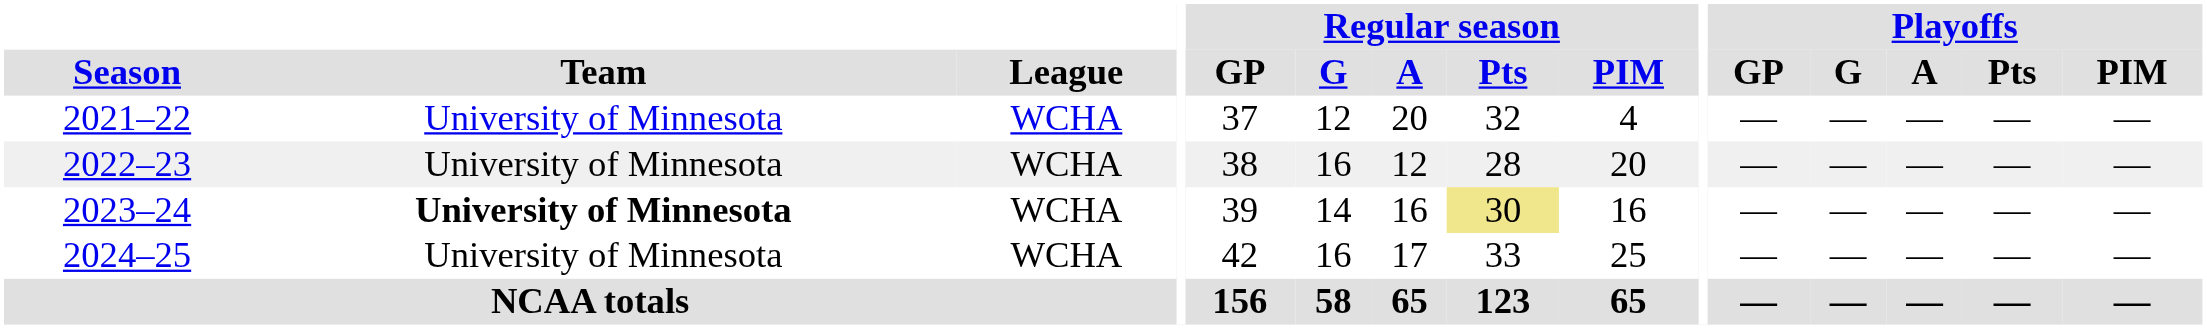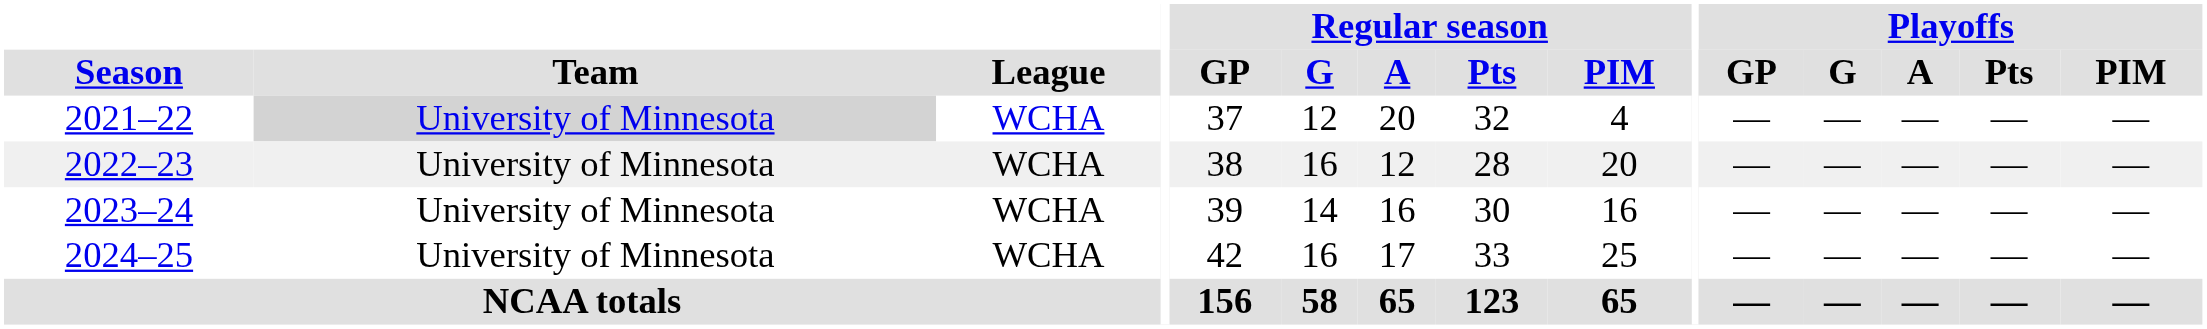(603, 117) no background -> (595, 117) lightgrey background
(603, 209) bold -> (595, 209) normal
(1503, 209) khaki background -> (1492, 209) no background
